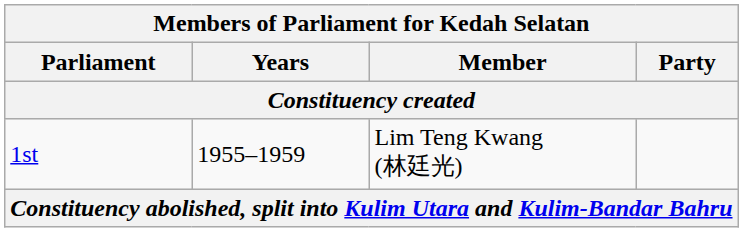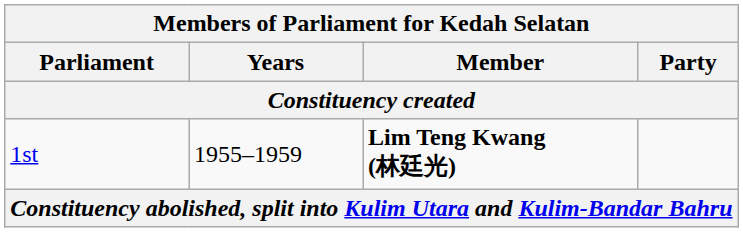(459, 151) normal -> (457, 151) bold
